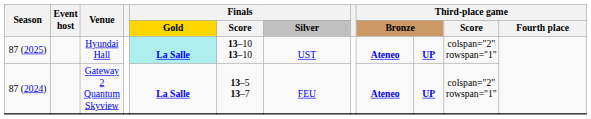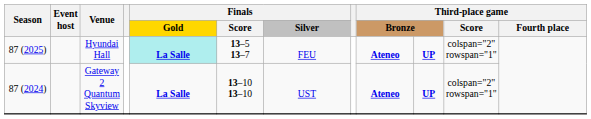(240, 50) 13–10 13–10 -> (240, 50) 13–5 13–7
(307, 56) UST -> (307, 56) FEU
(240, 89) 13–5 13–7 -> (240, 89) 13–10 13–10
(307, 94) FEU -> (307, 94) UST
